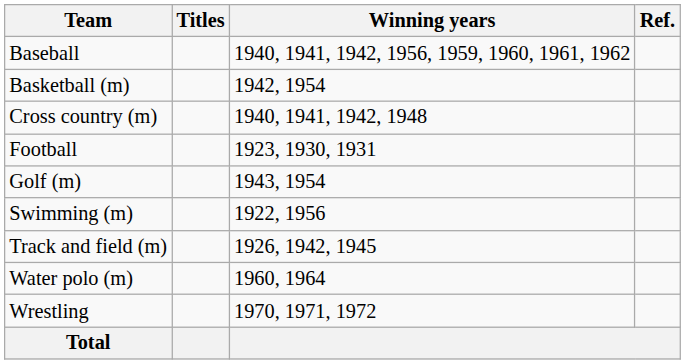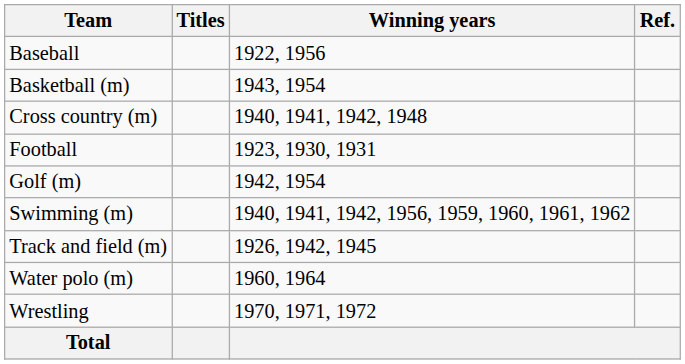(432, 52) 1940, 1941, 1942, 1956, 1959, 1960, 1961, 1962 -> (280, 52) 1922, 1956
(280, 85) 1942, 1954 -> (280, 85) 1943, 1954
(280, 181) 1943, 1954 -> (280, 181) 1942, 1954
(280, 213) 1922, 1956 -> (432, 213) 1940, 1941, 1942, 1956, 1959, 1960, 1961, 1962
